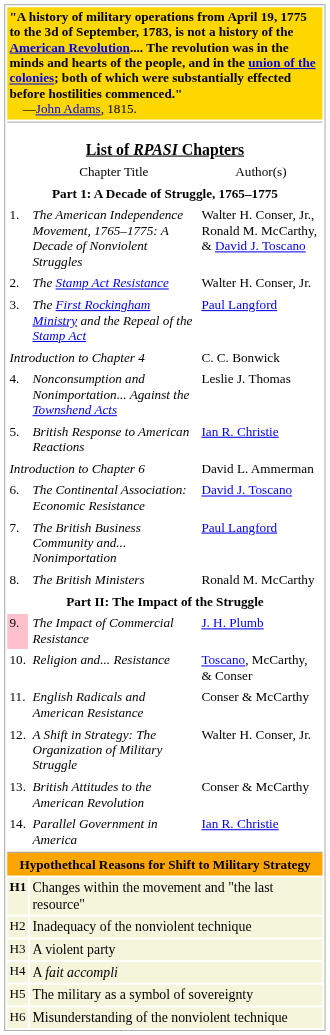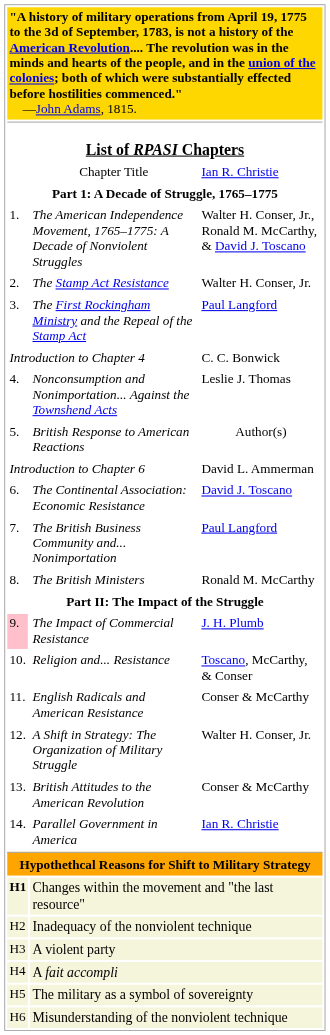(261, 172) Author(s) -> (240, 172) Ian R. Christie
(240, 432) Ian R. Christie -> (261, 432) Author(s)
